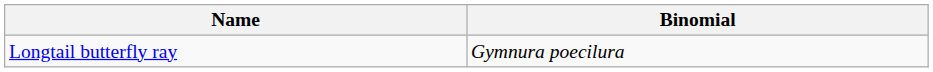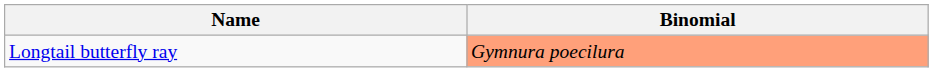(548, 50) no background -> (548, 50) lightsalmon background
